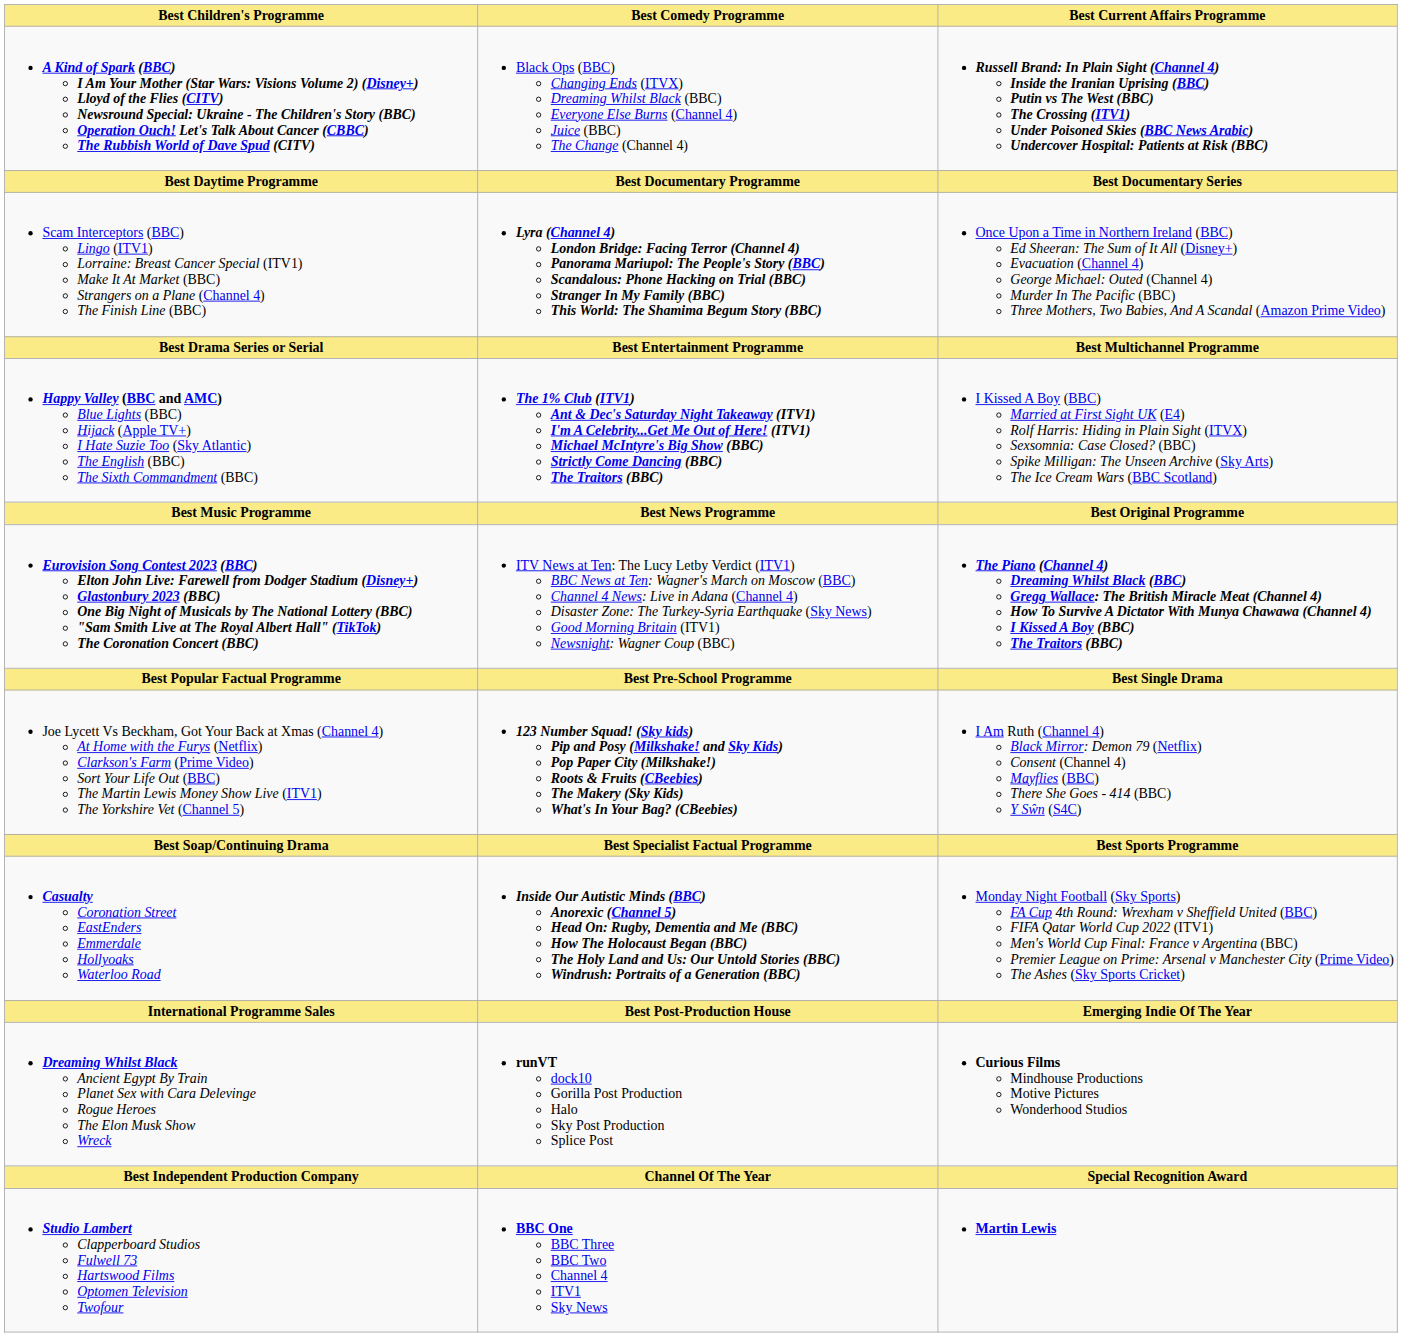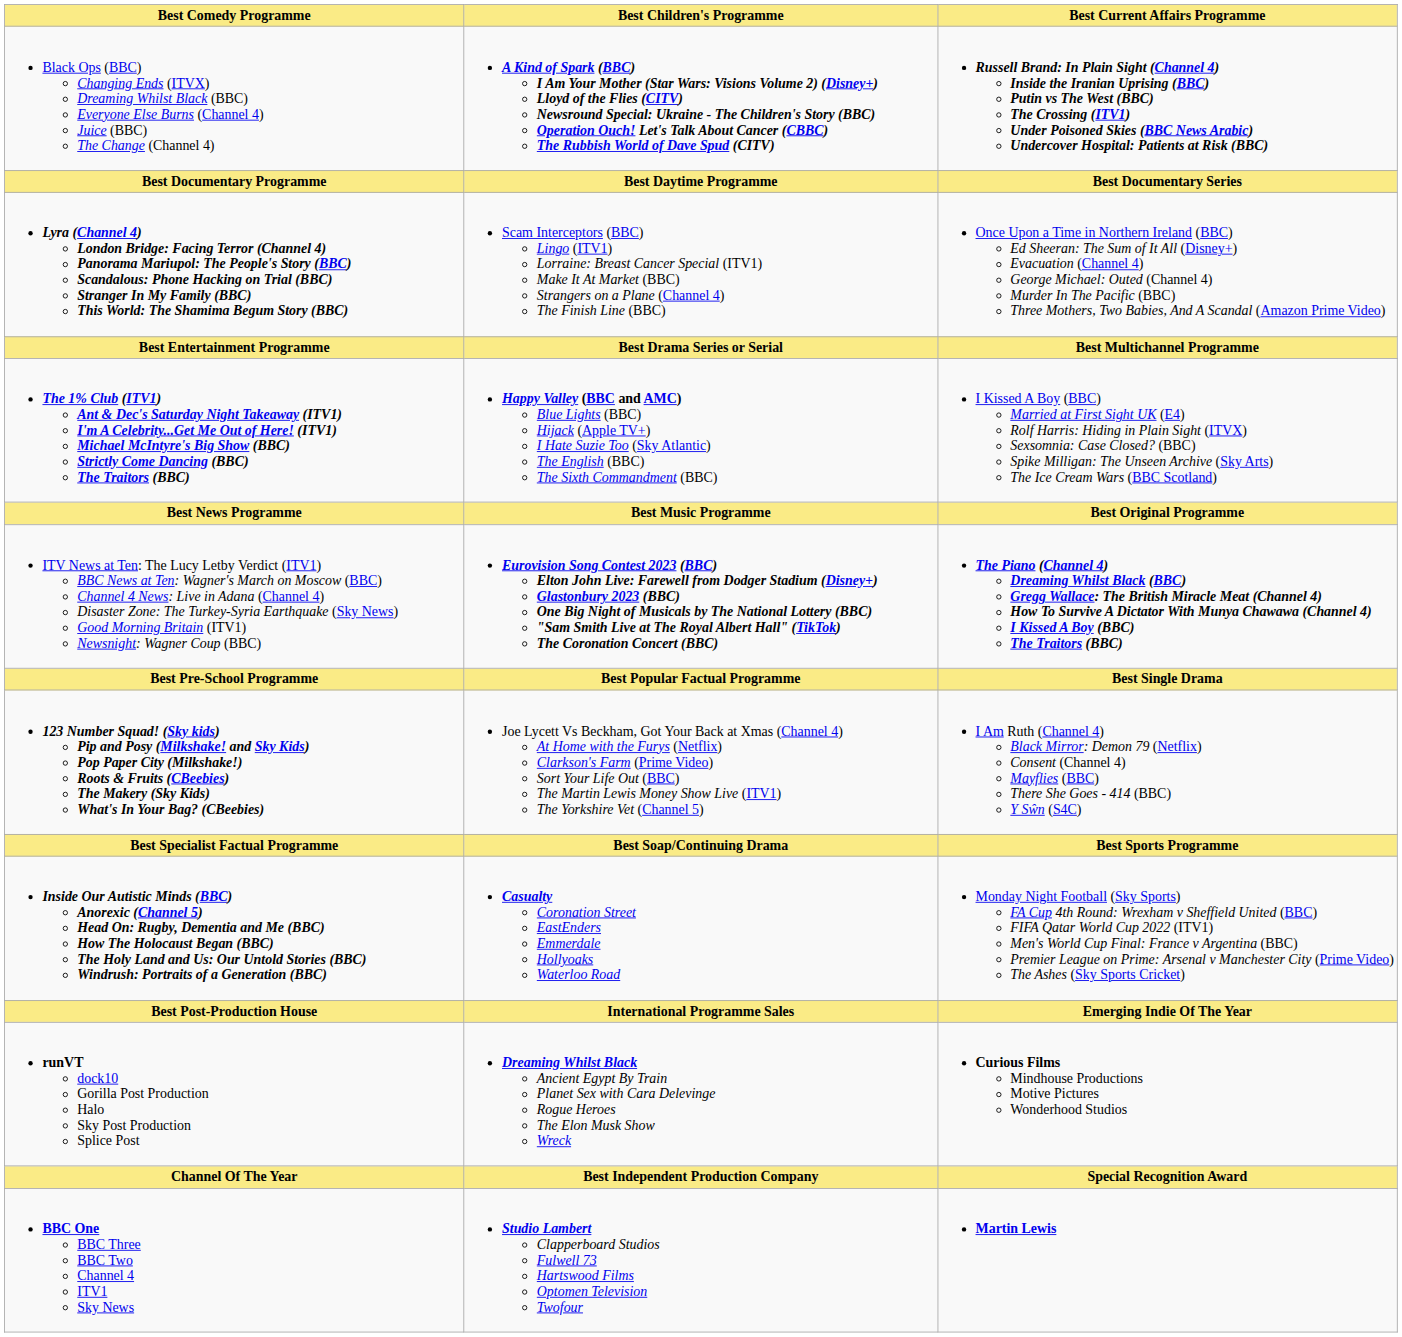columns swapped: (241, 15) <-> (708, 15)
